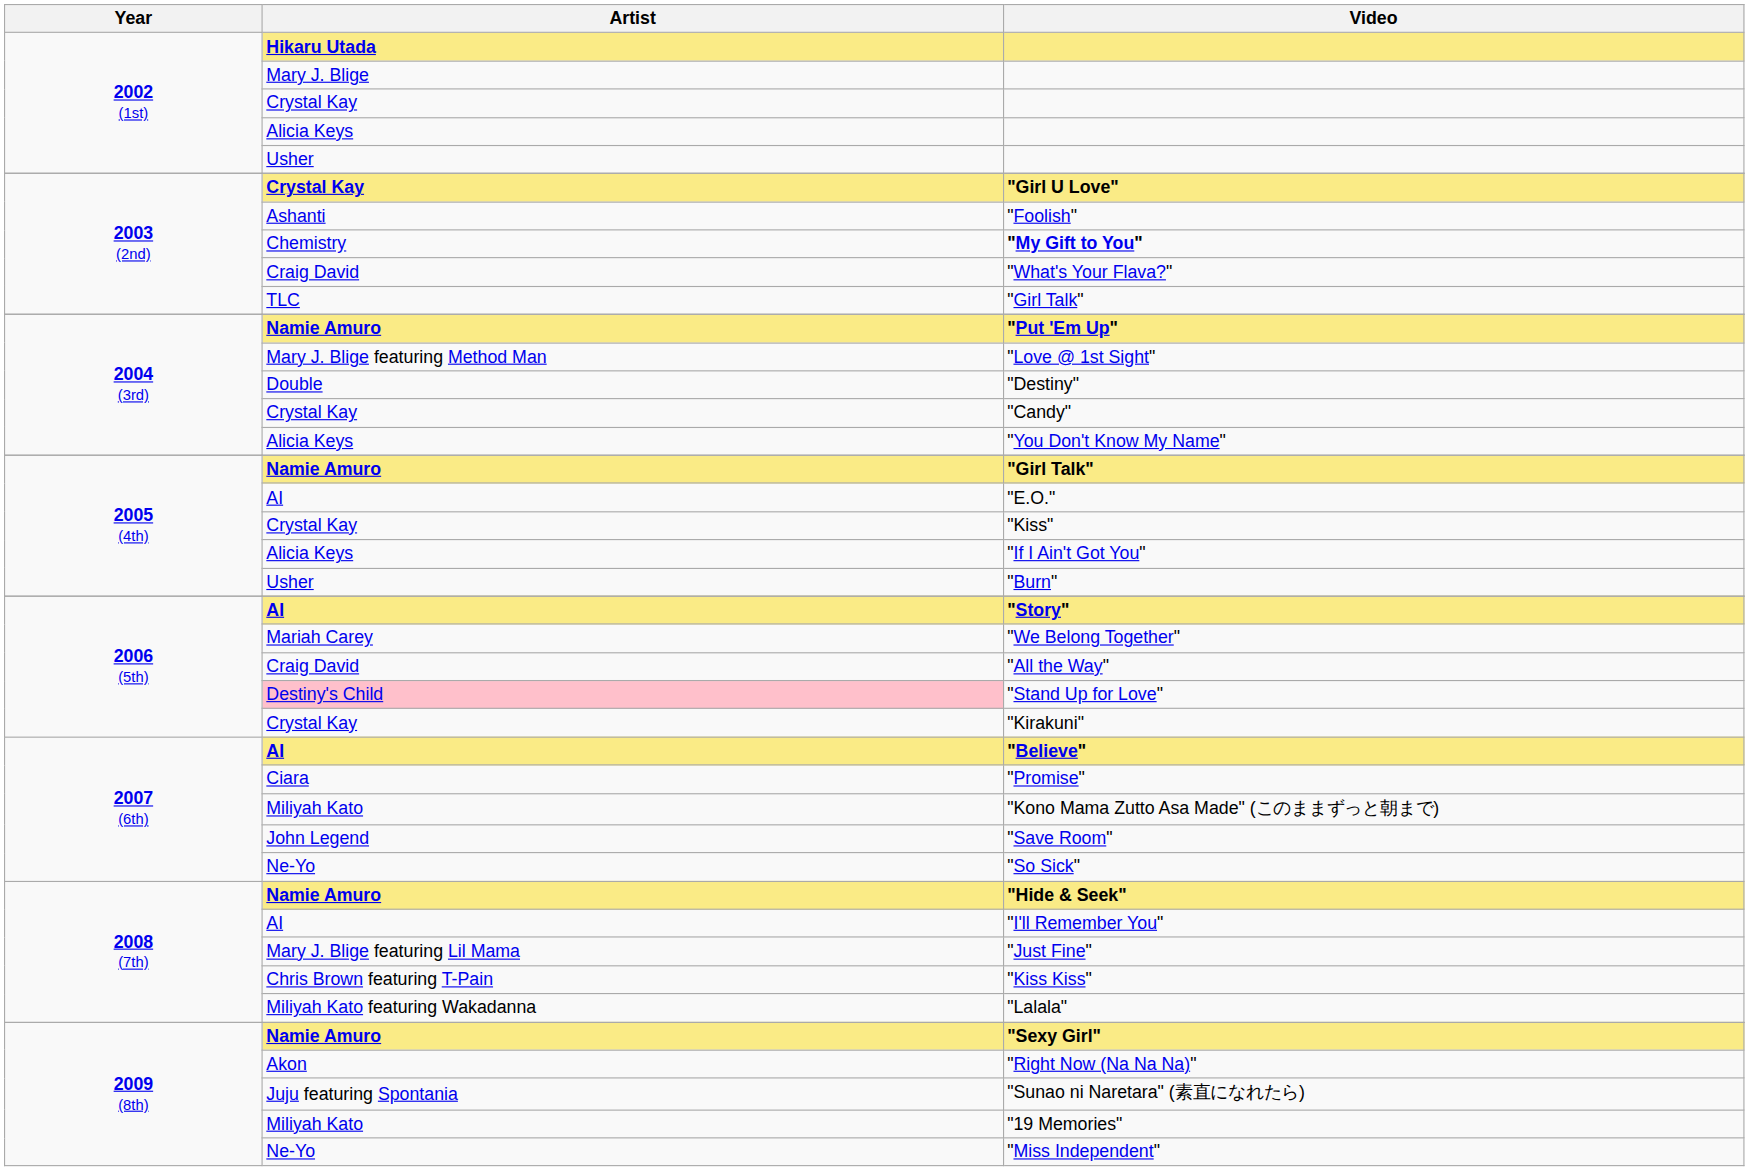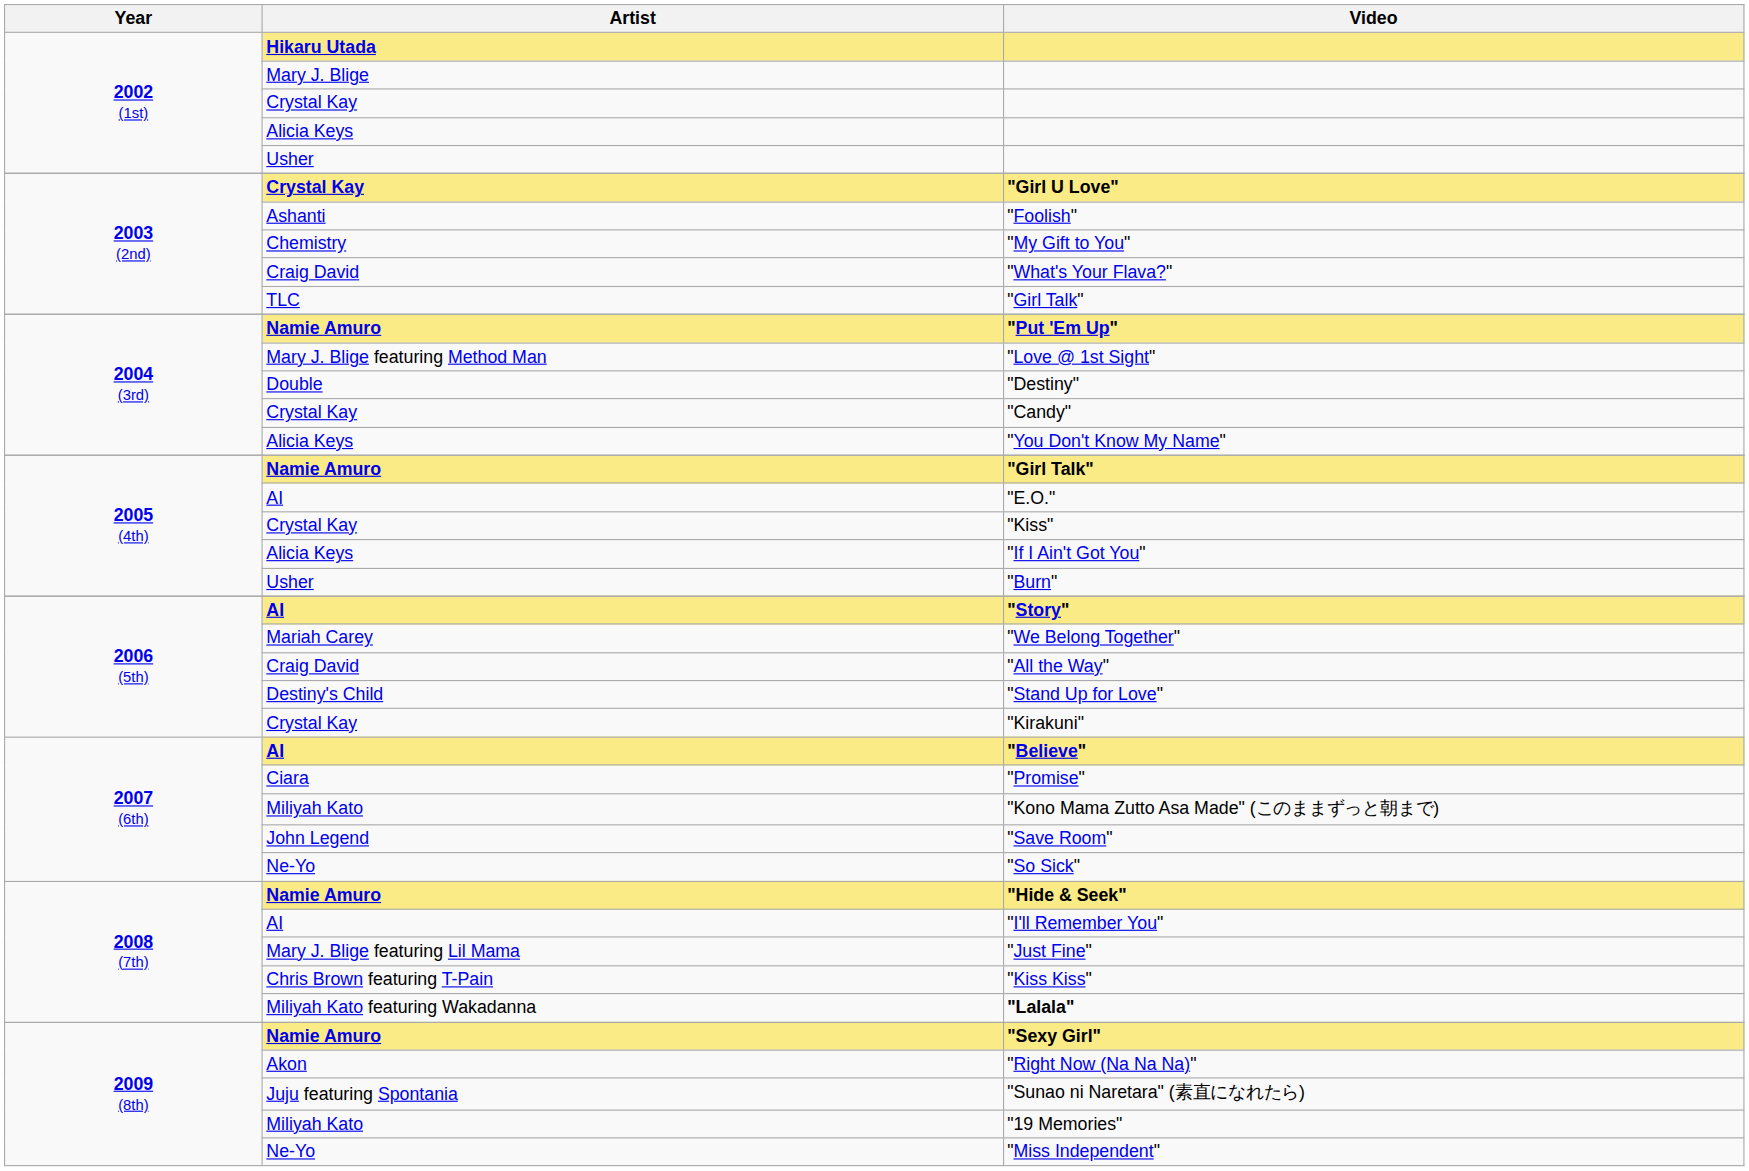(1075, 243) bold -> (1069, 243) normal
(325, 694) pink background -> (325, 694) no background
(1037, 1007) normal -> (1041, 1007) bold
